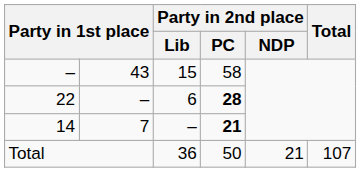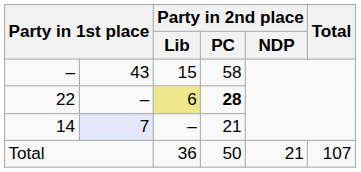(192, 99) no background -> (192, 99) khaki background
(145, 126) no background -> (145, 126) lavender background
(232, 126) bold -> (232, 126) normal
